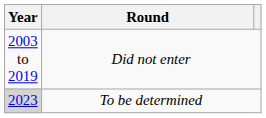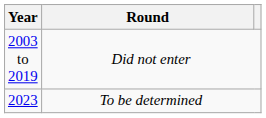(23, 101) lightgrey background -> (23, 101) no background
